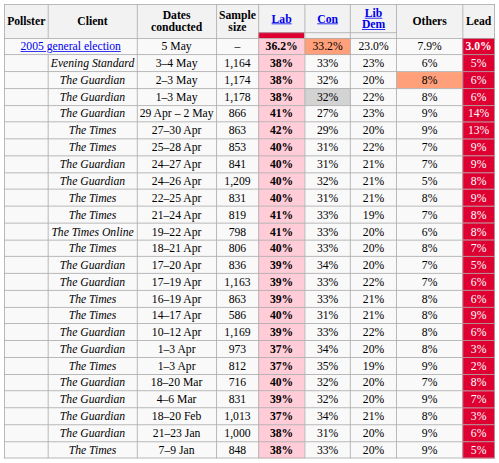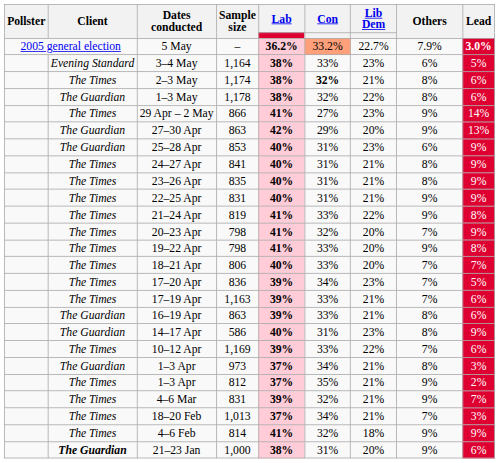(374, 47) 23.0% -> (374, 47) 22.7%
(93, 80) The Guardian -> (93, 80) The Times
(328, 80) normal -> (328, 80) bold
(374, 80) 20% -> (374, 80) 21%
(430, 80) lightsalmon background -> (430, 80) no background
(328, 97) lightgrey background -> (328, 97) no background
(93, 114) The Guardian -> (93, 114) The Times
(93, 131) The Times -> (93, 131) The Guardian
(93, 148) The Times -> (93, 148) The Guardian
(374, 148) 22% -> (374, 148) 23%
(430, 148) 7% -> (430, 148) 6%
(93, 164) The Guardian -> (93, 164) The Times
(430, 164) 7% -> (430, 164) 8%
- row: (177, 181)
+ row: (177, 181)
(430, 198) 8% -> (430, 198) 9%
(374, 215) 19% -> (374, 215) 22%
(430, 215) 7% -> (430, 215) 9%
+ row: (177, 232)
(93, 232) The Times Online -> (93, 249) The Times
(430, 232) 6% -> (430, 249) 9%
(430, 249) 8% -> (430, 265) 7%
(93, 265) The Guardian -> (93, 282) The Times
(374, 265) 20% -> (374, 282) 23%
(93, 282) The Guardian -> (93, 299) The Times
(374, 282) 22% -> (374, 299) 21%
(93, 299) The Times -> (93, 316) The Guardian
(93, 316) The Times -> (93, 333) The Guardian
(374, 316) 21% -> (374, 333) 23%
(93, 333) The Guardian -> (93, 349) The Times
(430, 333) 8% -> (430, 349) 7%
(374, 349) 20% -> (374, 366) 21%
(374, 366) 19% -> (374, 383) 21%
- row: (177, 383)
(93, 400) The Guardian -> (93, 400) The Times
(374, 400) 20% -> (374, 400) 21%
(93, 417) The Guardian -> (93, 417) The Times
(430, 417) 8% -> (430, 417) 7%
+ row: (177, 433)
(93, 433) normal -> (93, 450) bold
- row: (177, 450)
